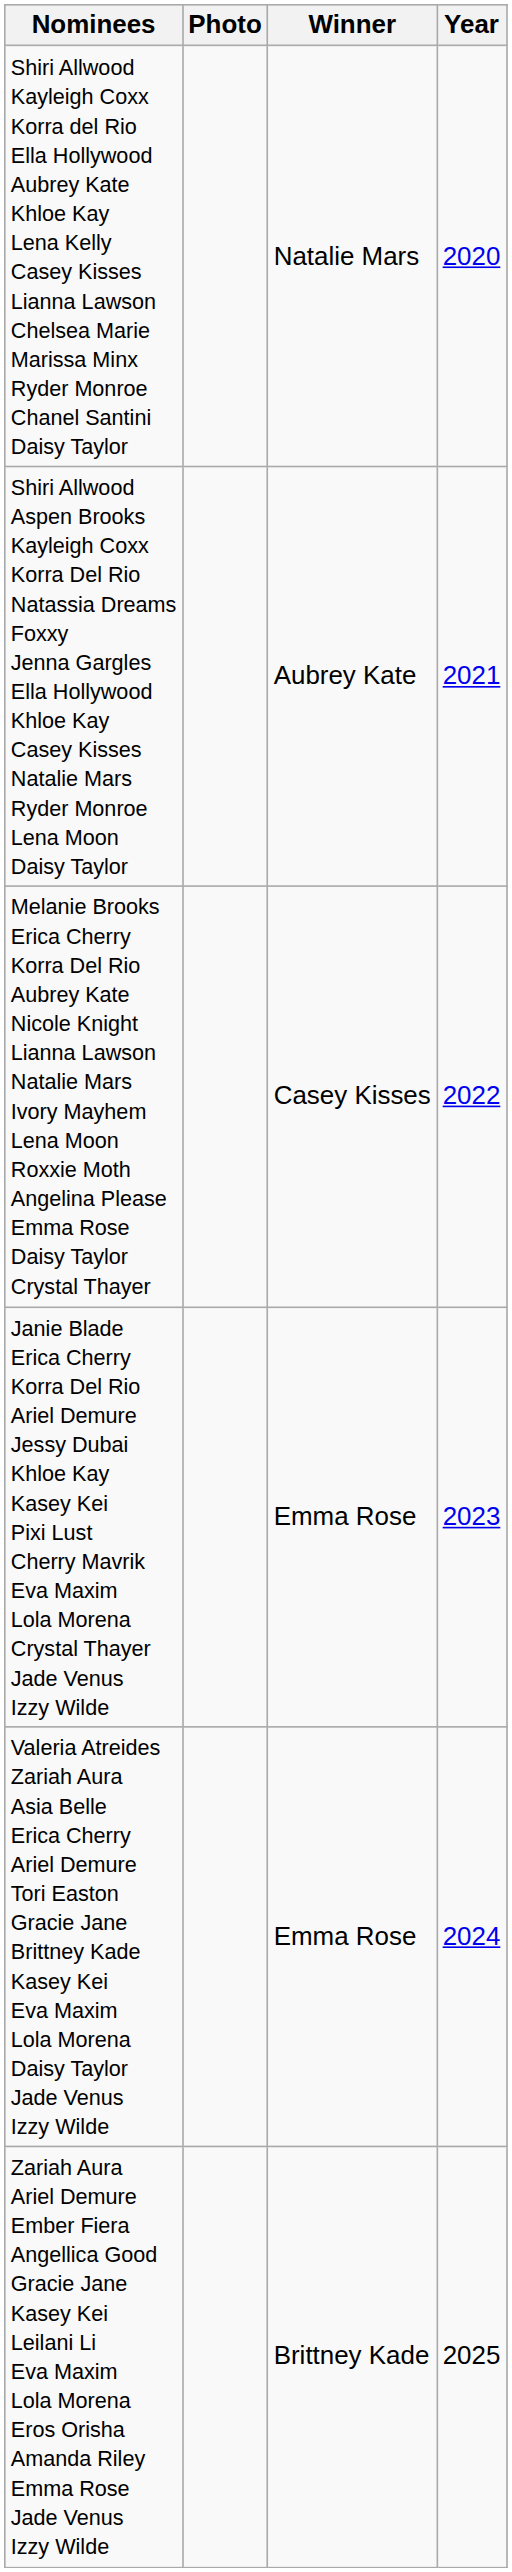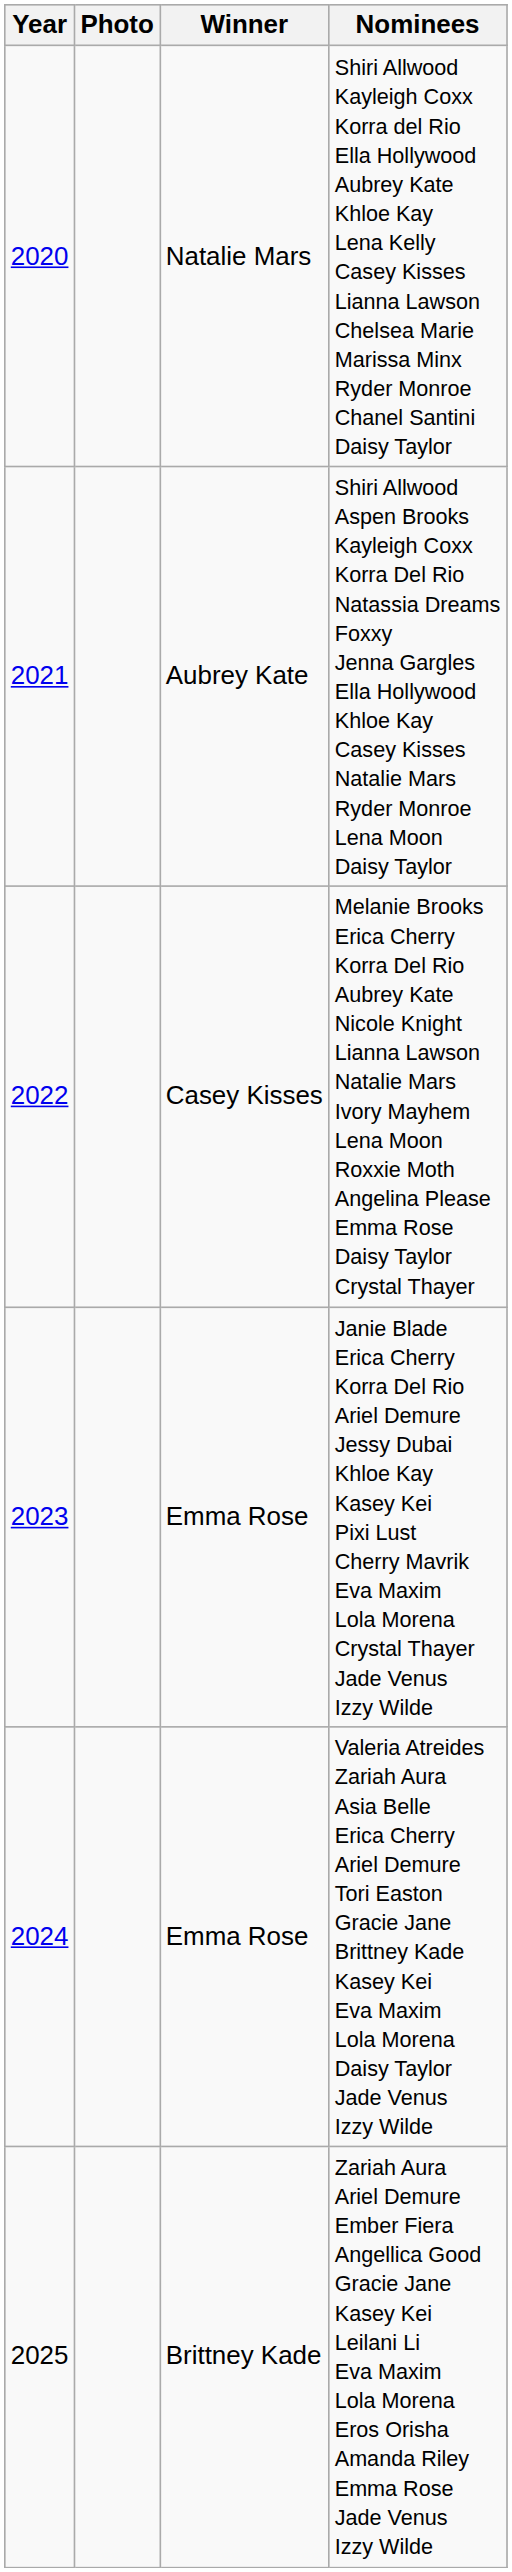columns swapped: (471, 25) <-> (94, 25)
